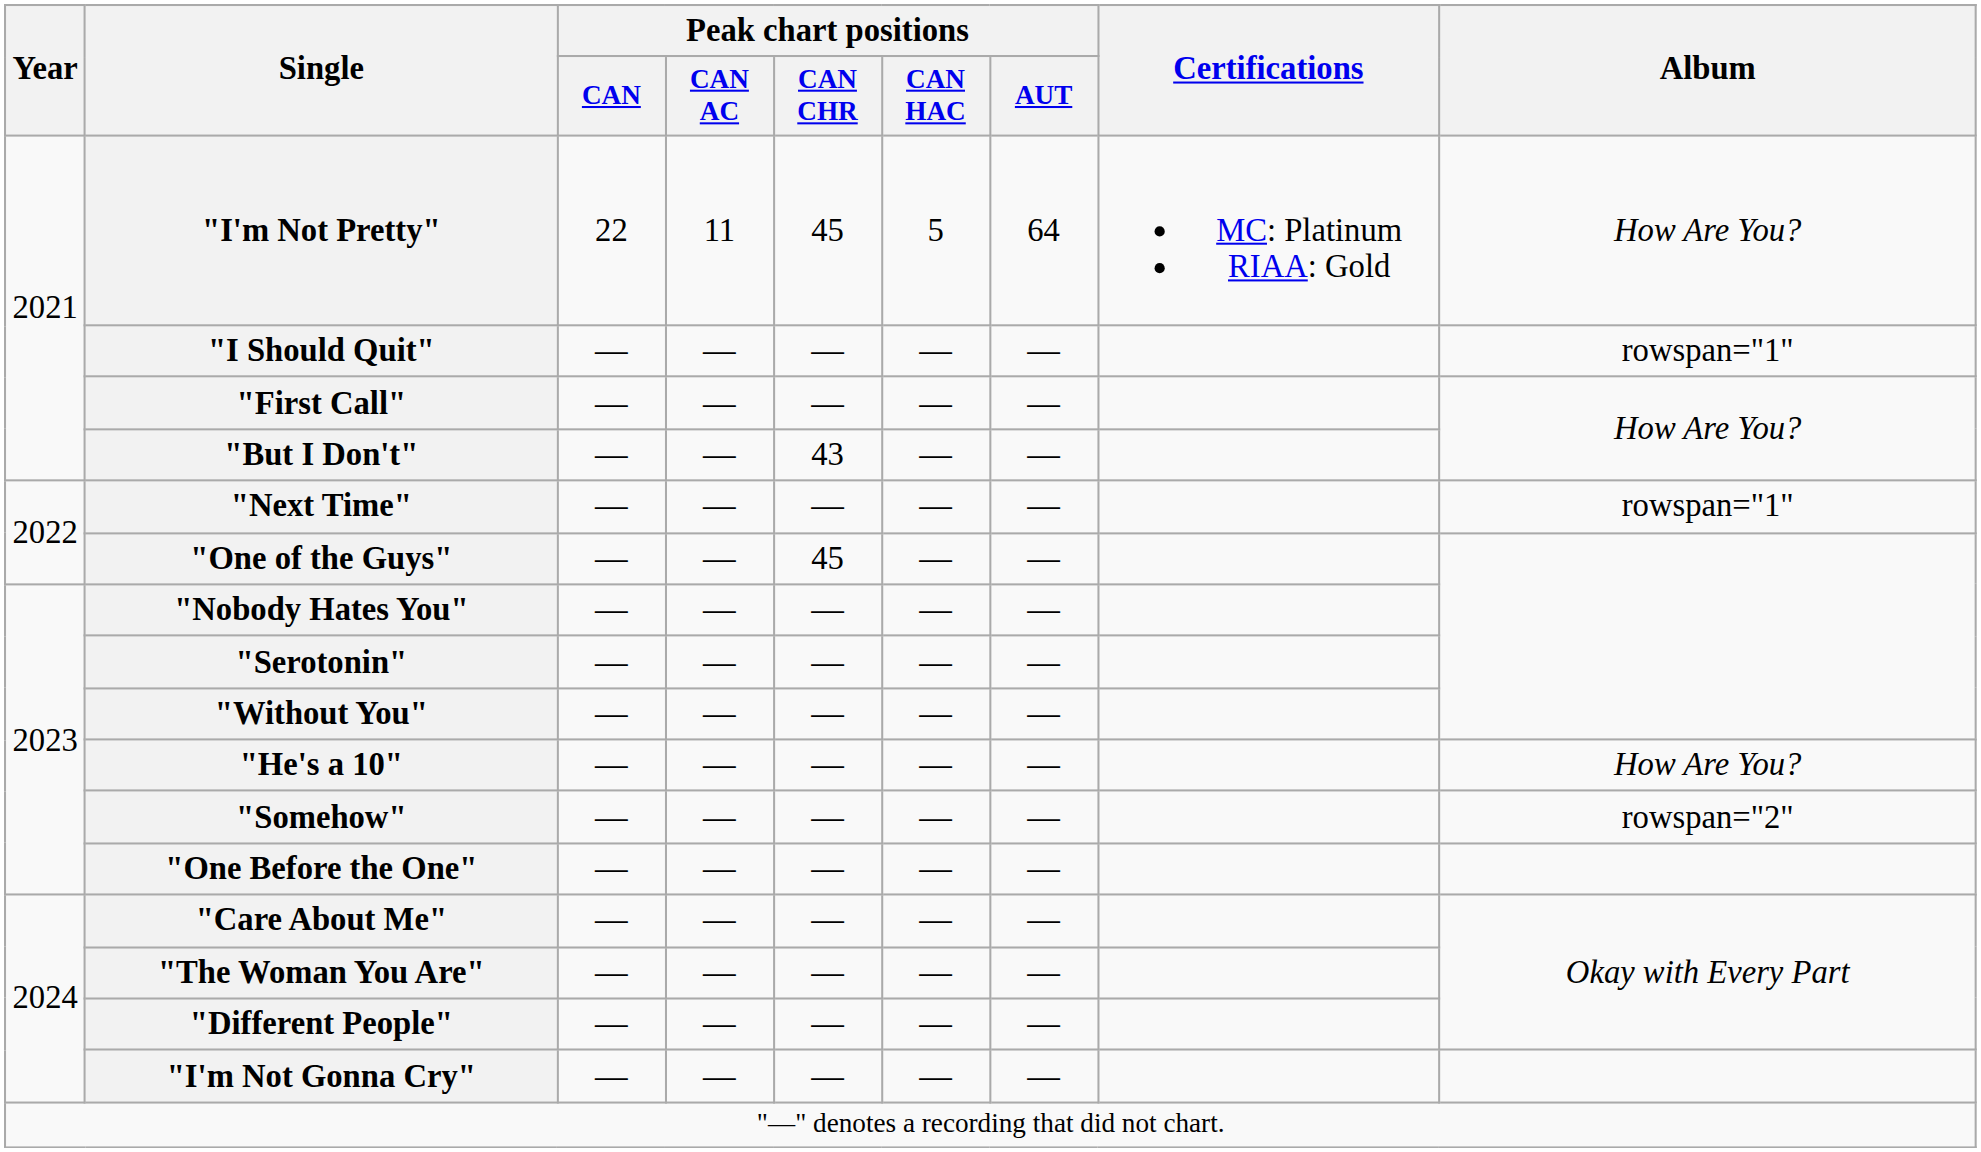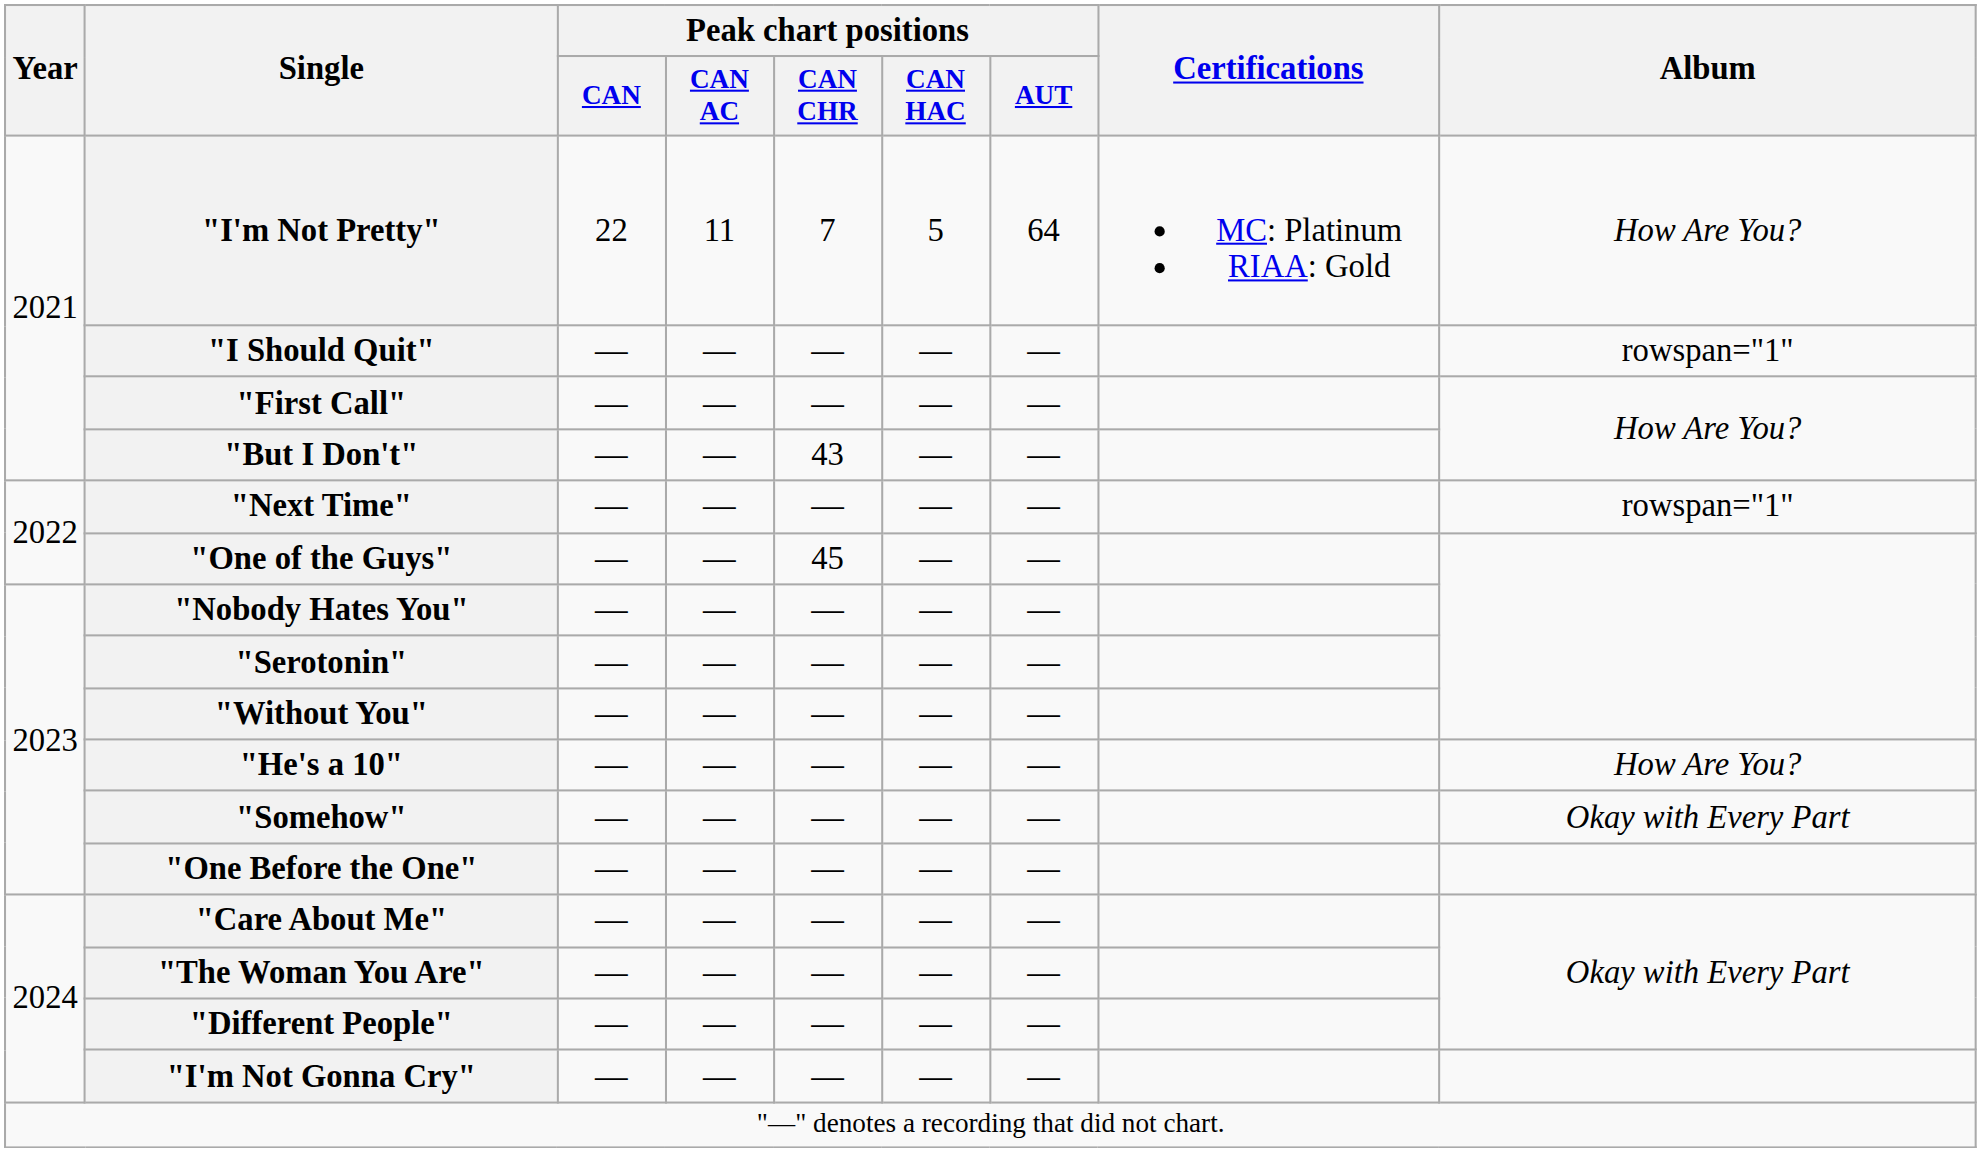(827, 229) 45 -> (827, 229) 7
(1708, 816) rowspan="2" -> (1708, 816) Okay with Every Part
